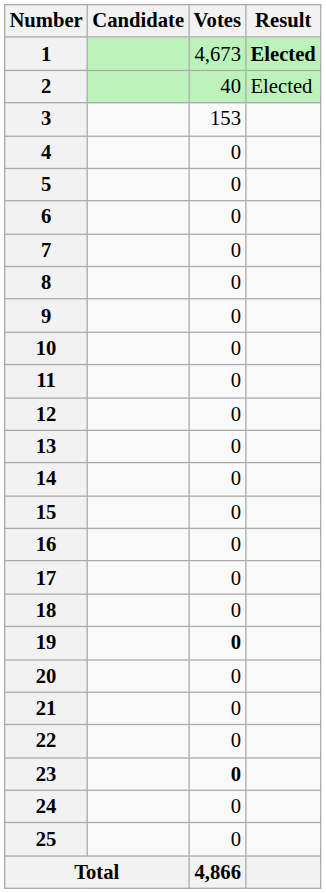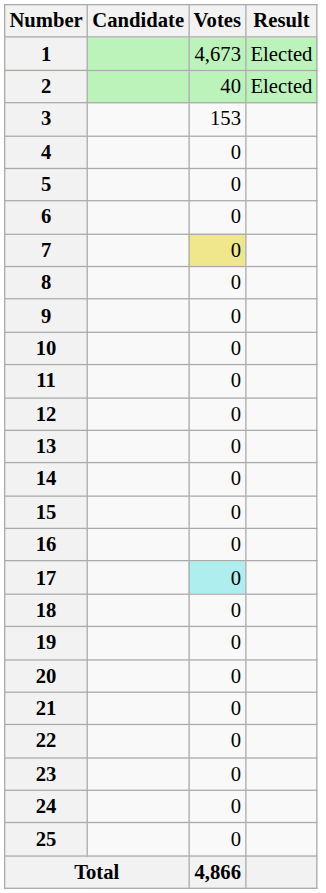(283, 53) bold -> (281, 53) normal
(236, 250) no background -> (236, 250) khaki background
(236, 577) no background -> (236, 577) paleturquoise background
(236, 642) bold -> (236, 642) normal
(236, 773) bold -> (236, 773) normal
